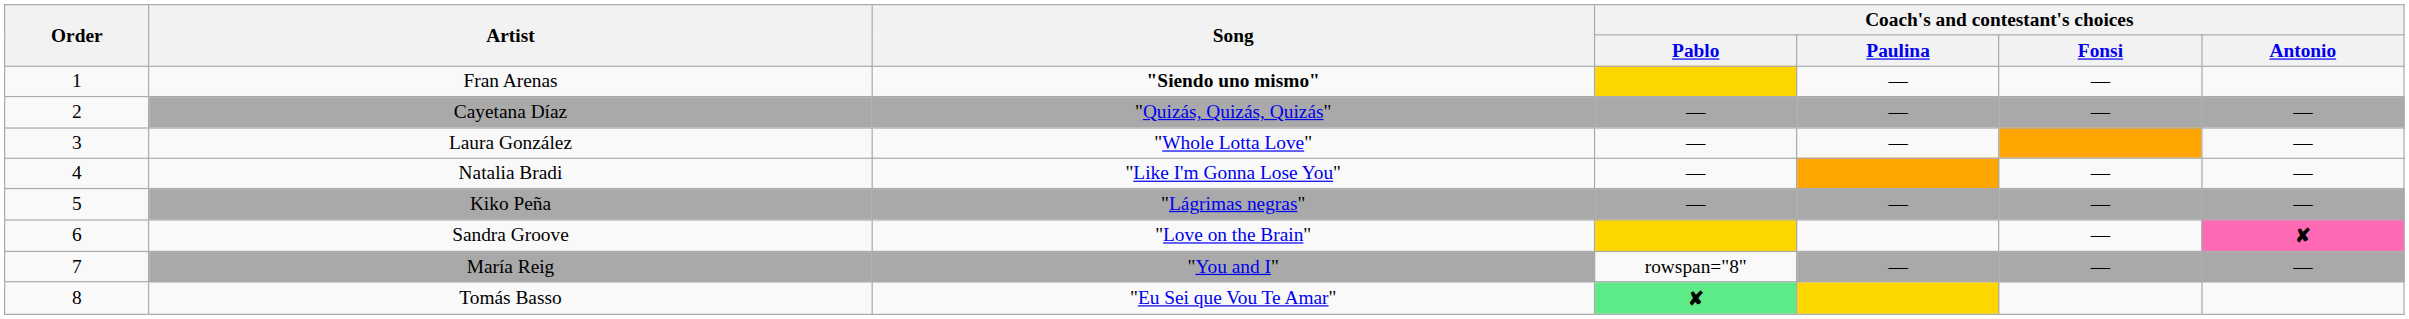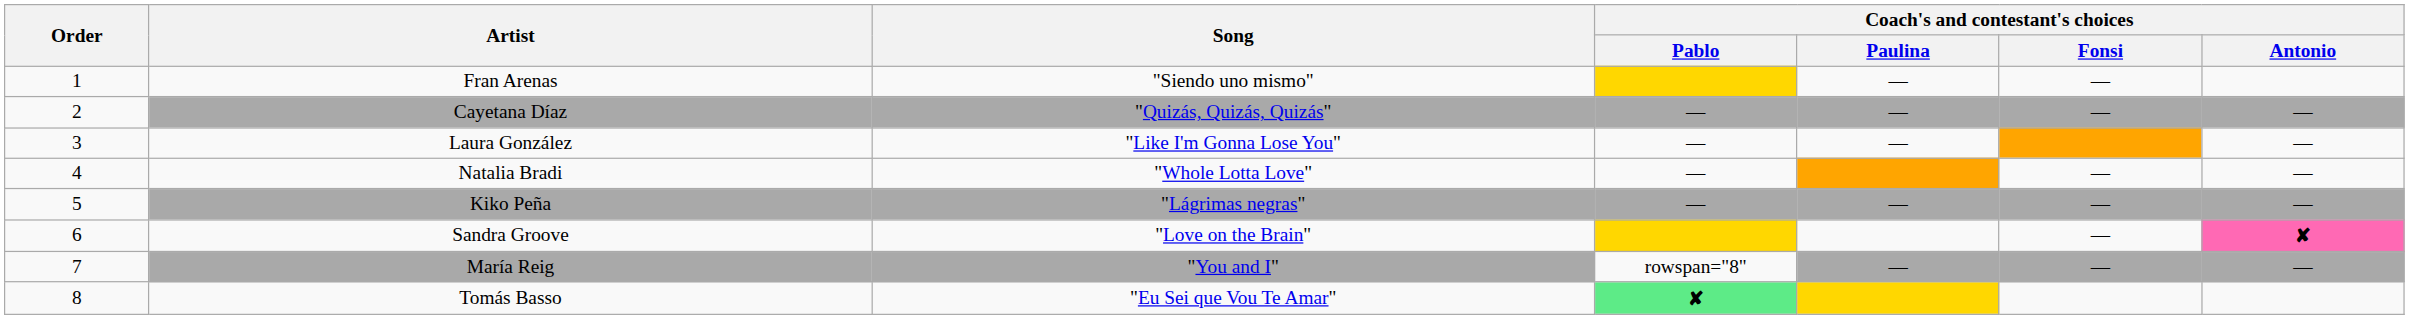(1233, 81) bold -> (1233, 81) normal
(1233, 142) "Whole Lotta Love" -> (1233, 142) "Like I'm Gonna Lose You"
(1233, 173) "Like I'm Gonna Lose You" -> (1233, 173) "Whole Lotta Love"
